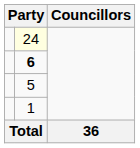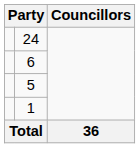(31, 39) lightyellow background -> (31, 39) no background
(31, 62) bold -> (31, 62) normal
